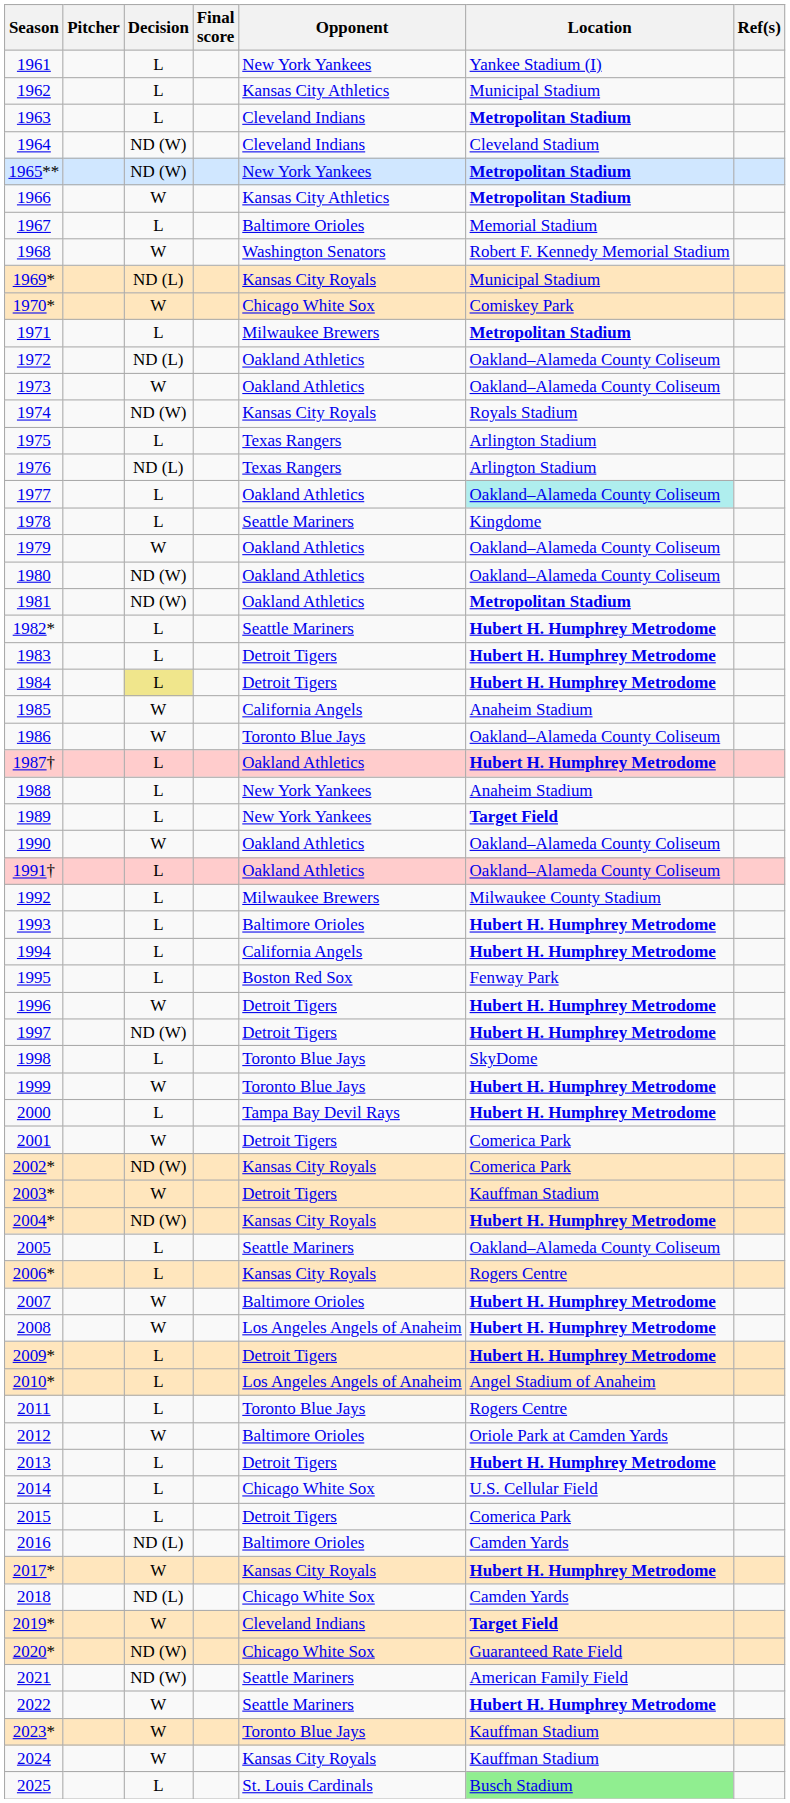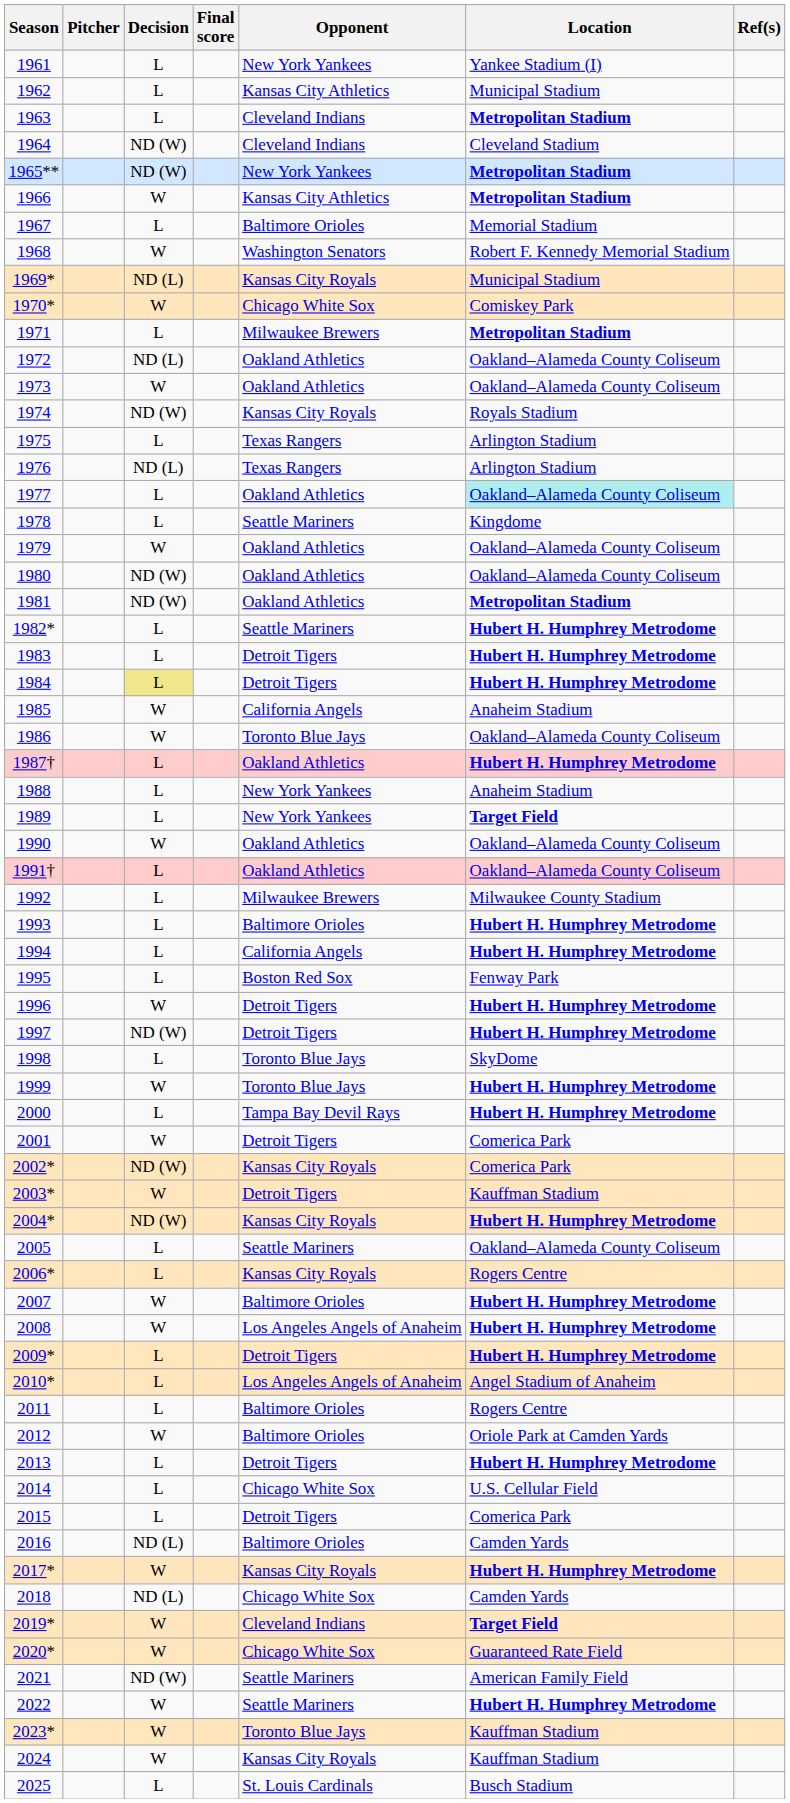(304, 1408) Toronto Blue Jays -> (303, 1408) Baltimore Orioles
(158, 1650) ND (W) -> (158, 1650) W
(521, 1785) lightgreen background -> (521, 1785) no background
